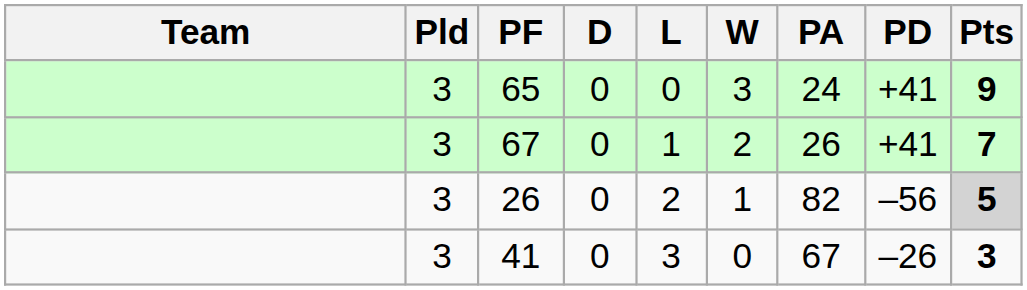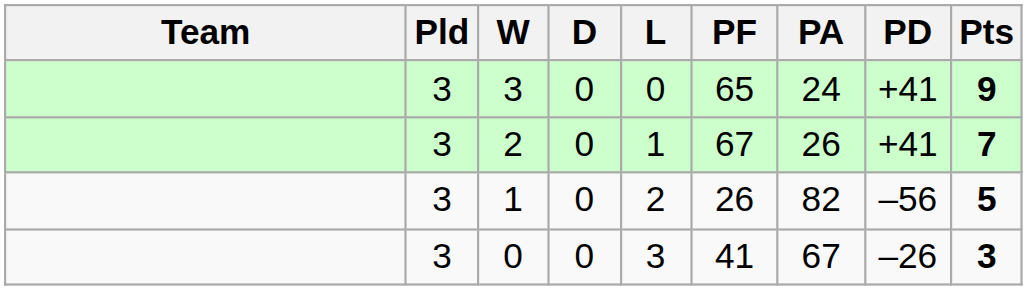columns swapped: (742, 32) <-> (521, 32)
(987, 199) lightgrey background -> (987, 199) no background
